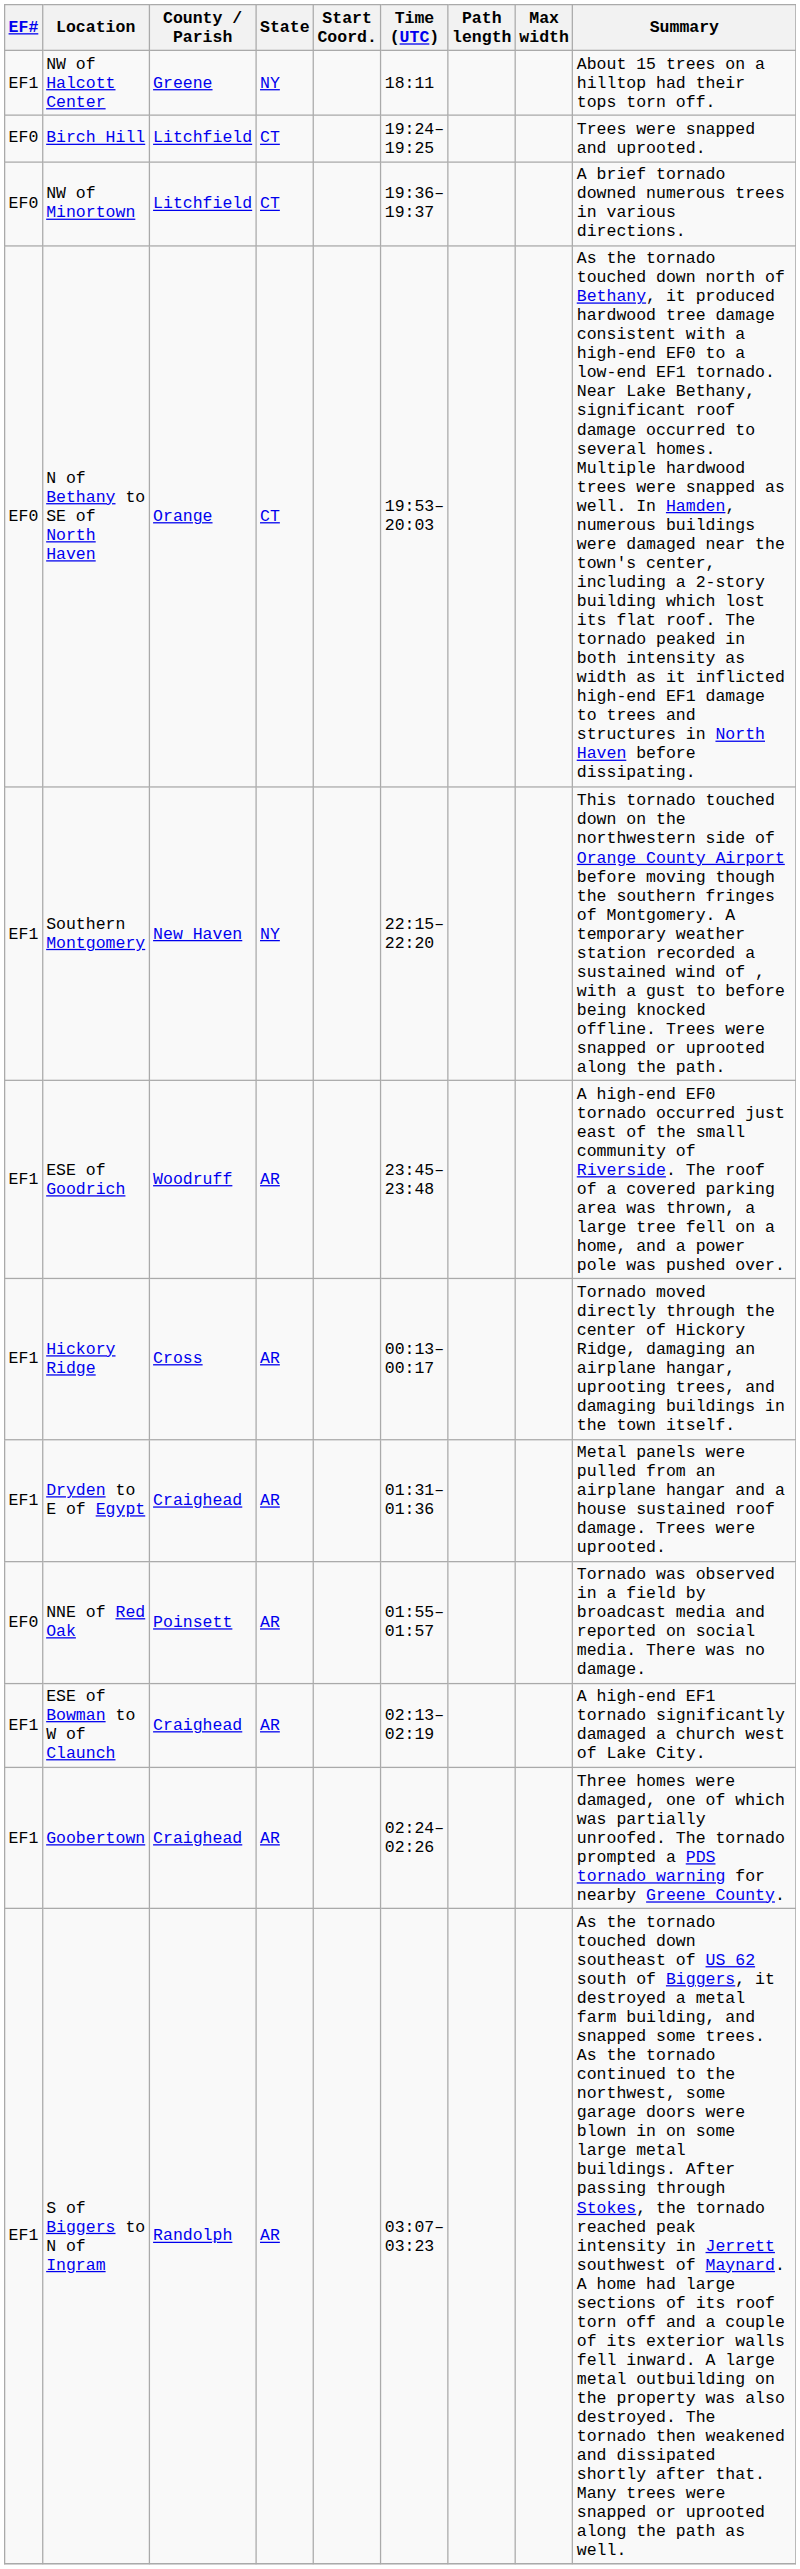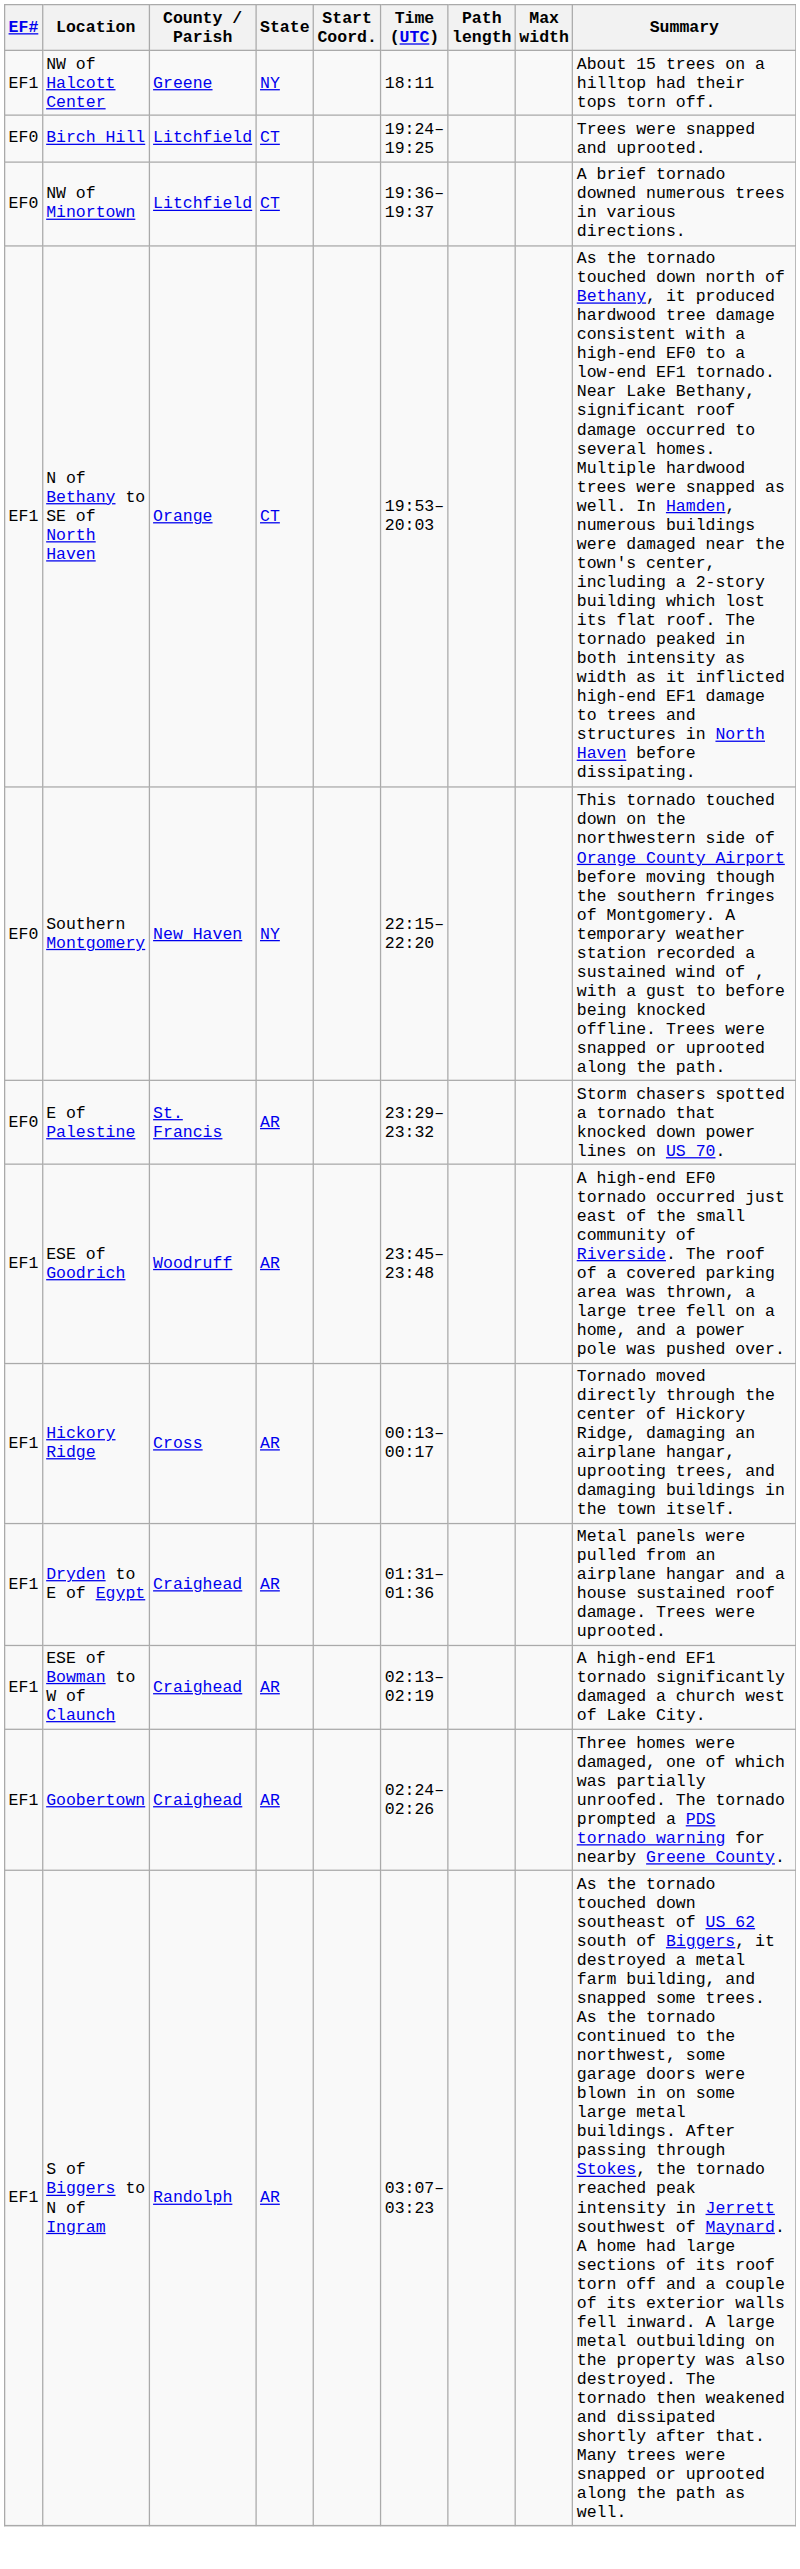(23, 516) EF0 -> (23, 516) EF1
(23, 934) EF1 -> (23, 934) EF0
+ row: (91, 1123)
- row: (96, 1622)
